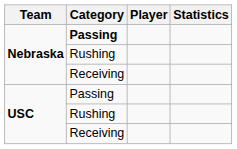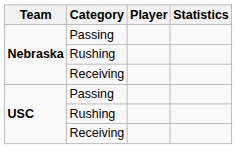(93, 34) bold -> (92, 34) normal
